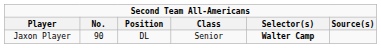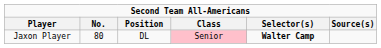(99, 37) 90 -> (99, 37) 80
(209, 37) no background -> (209, 37) pink background
